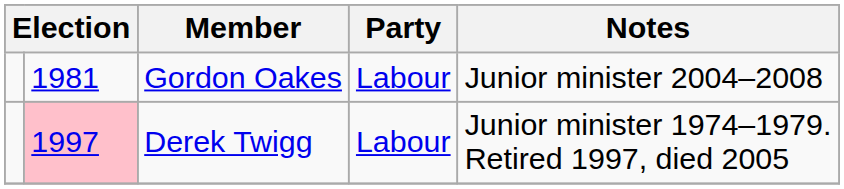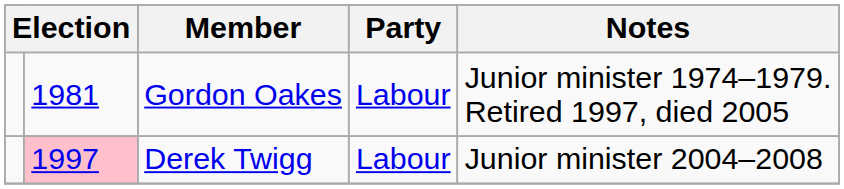(644, 76) Junior minister 2004–2008 -> (648, 93) Junior minister 1974–1979. Retired 1997, died 2005
(648, 142) Junior minister 1974–1979. Retired 1997, died 2005 -> (644, 159) Junior minister 2004–2008
